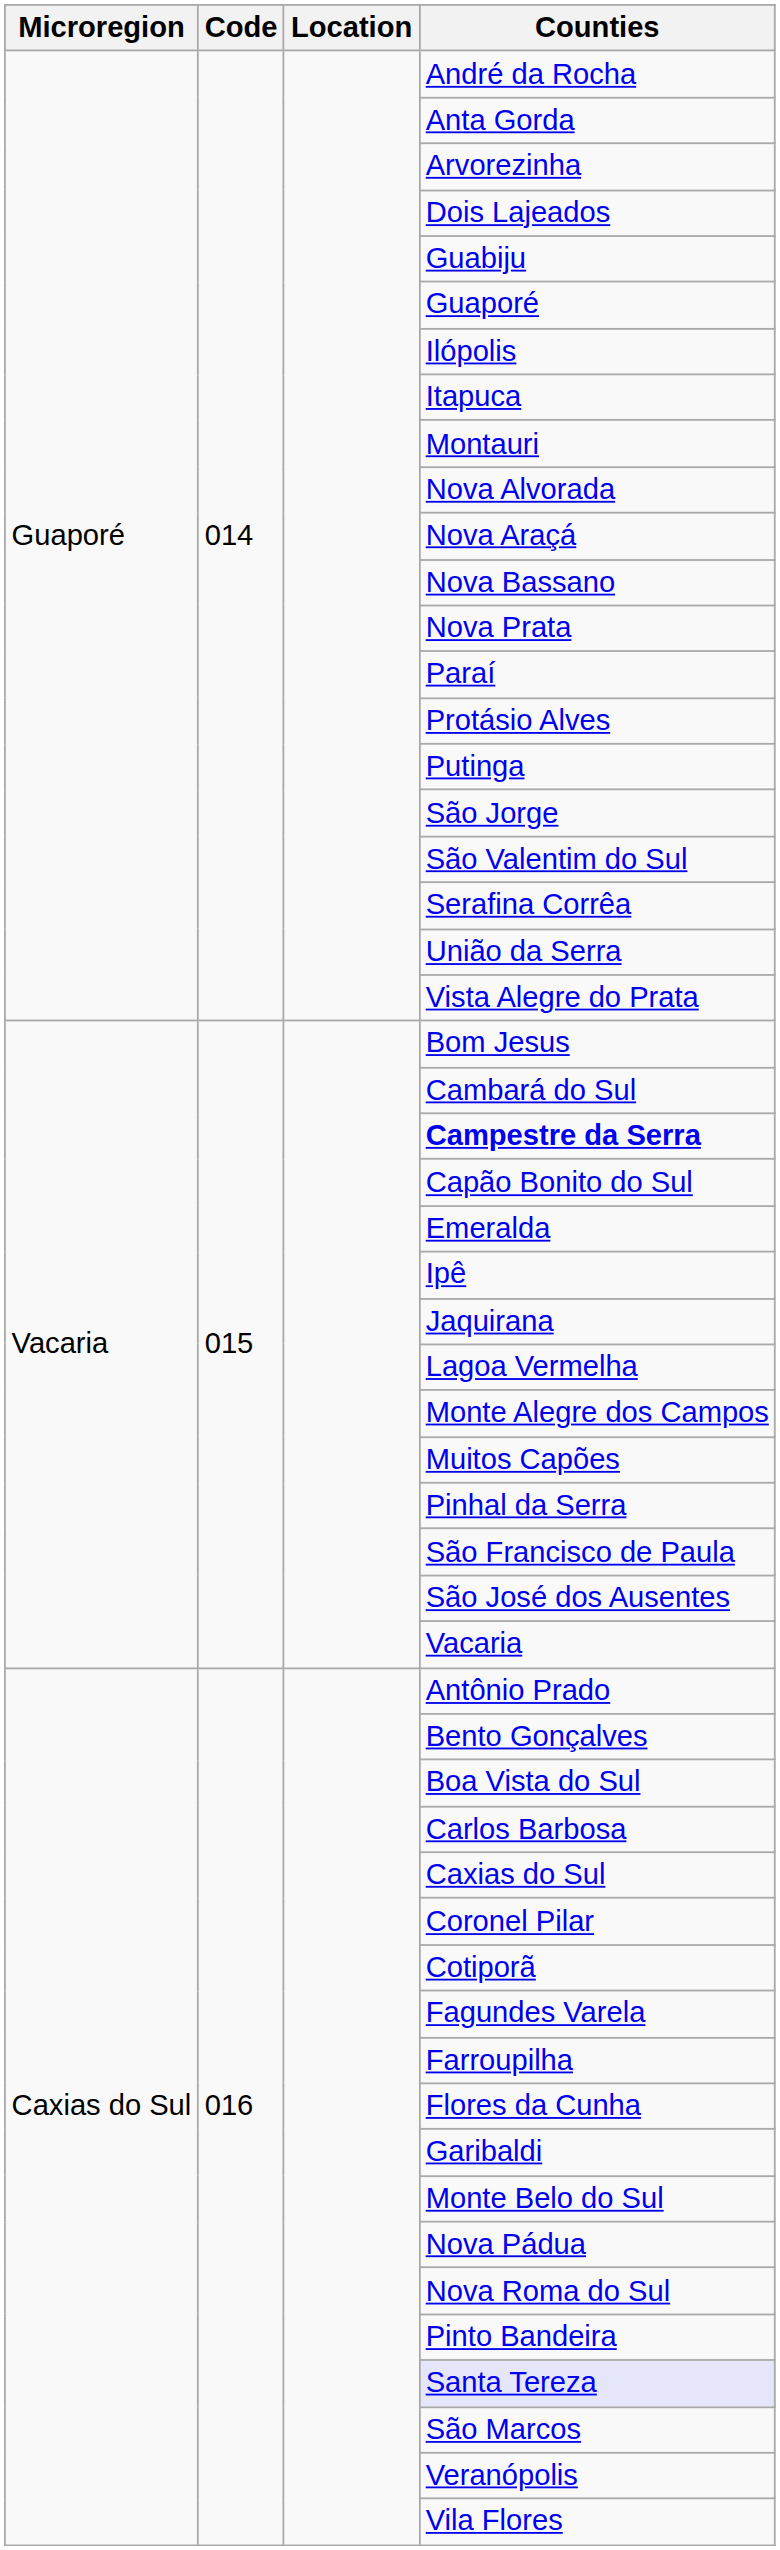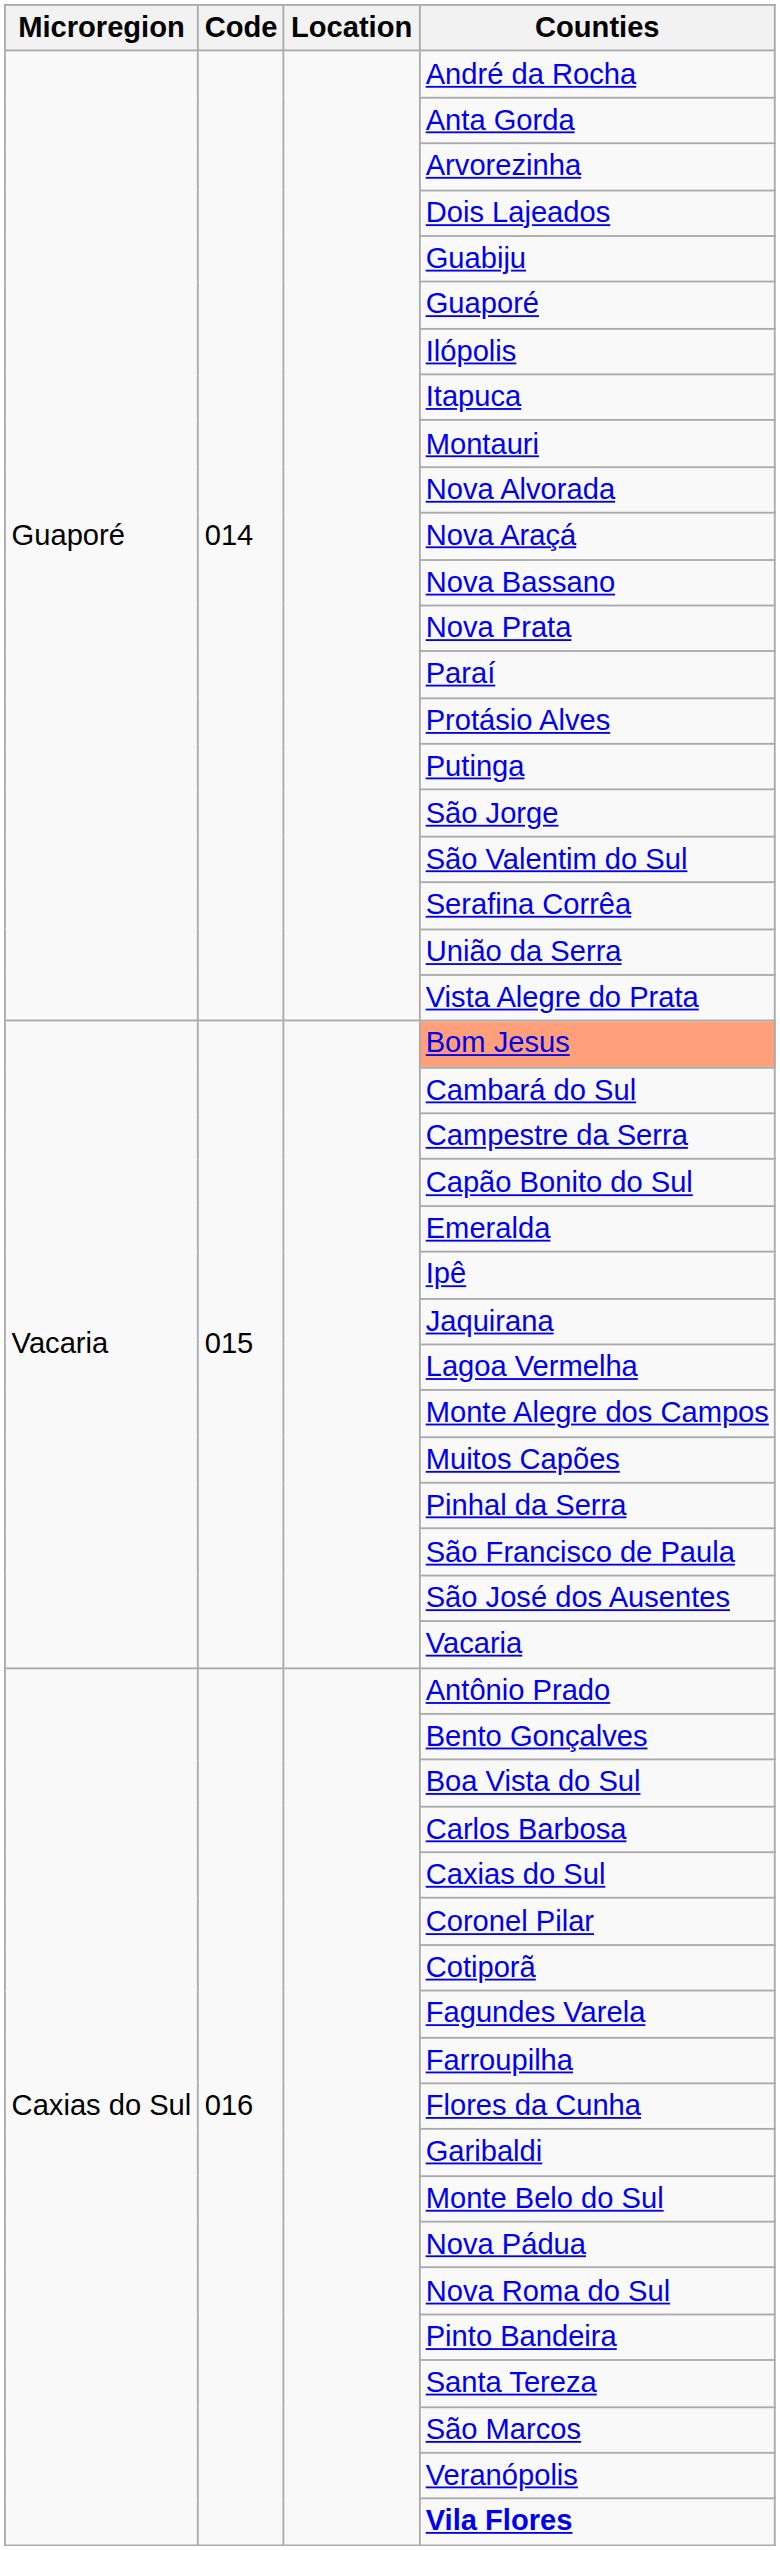(498, 1043) no background -> (498, 1043) lightsalmon background
(563, 1135) bold -> (557, 1135) normal
(511, 2382) lavender background -> (511, 2382) no background
(494, 2521) normal -> (499, 2521) bold
